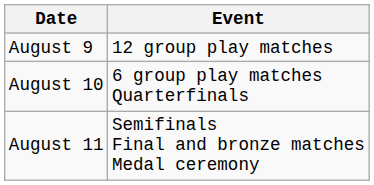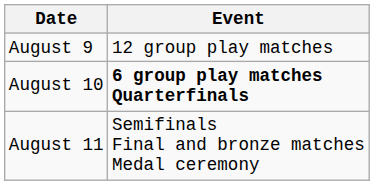(217, 86) normal -> (217, 86) bold
